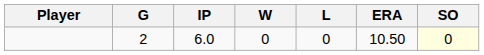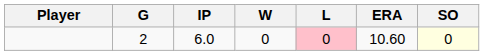(326, 38) no background -> (326, 38) pink background
(387, 38) 10.50 -> (387, 38) 10.60
